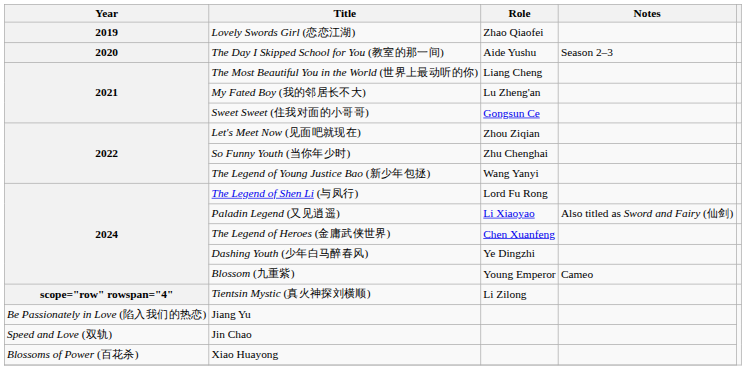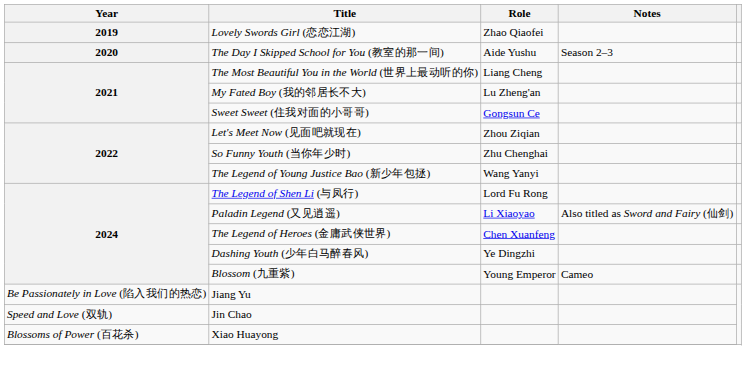- row: (291, 294)
